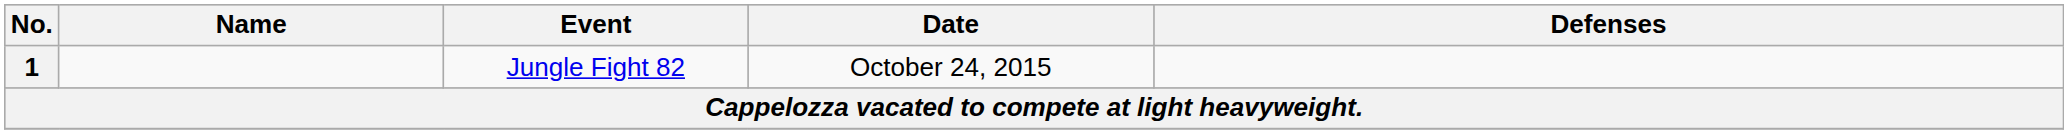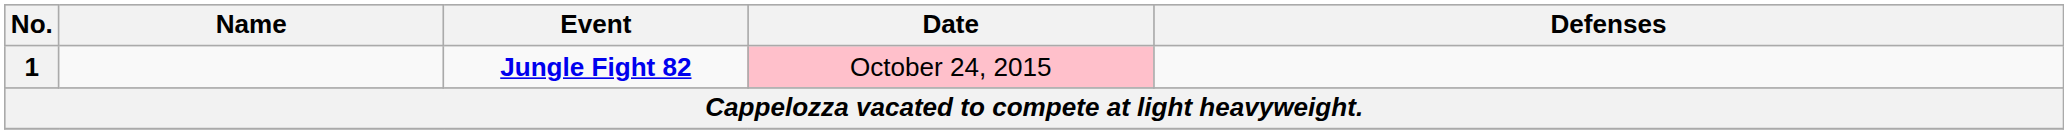(596, 66) normal -> (596, 66) bold
(951, 66) no background -> (951, 66) pink background
